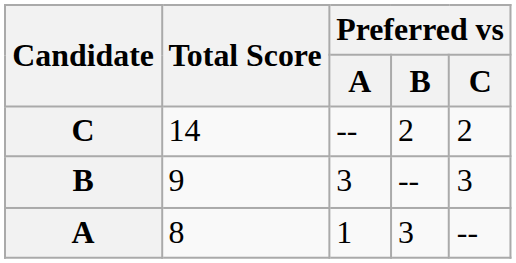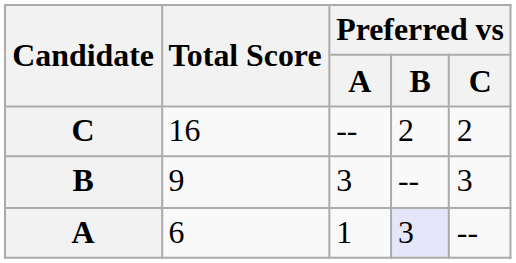(184, 130) 14 -> (184, 130) 16
(177, 231) 8 -> (177, 231) 6
(406, 231) no background -> (406, 231) lavender background
